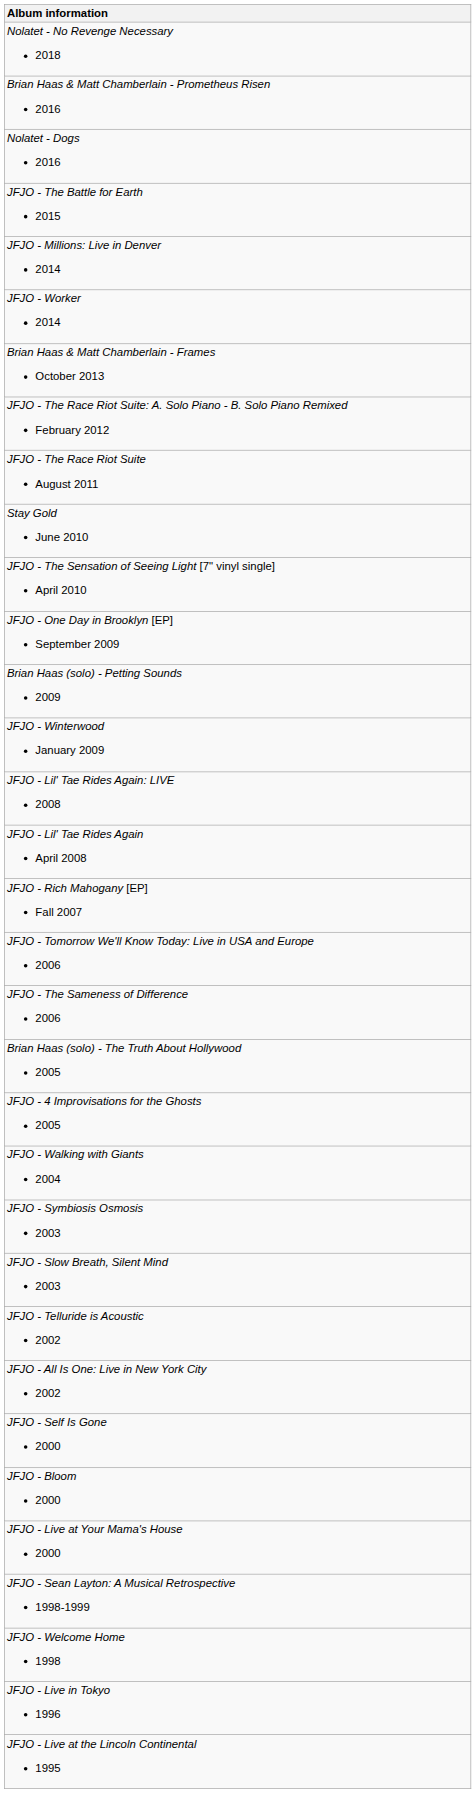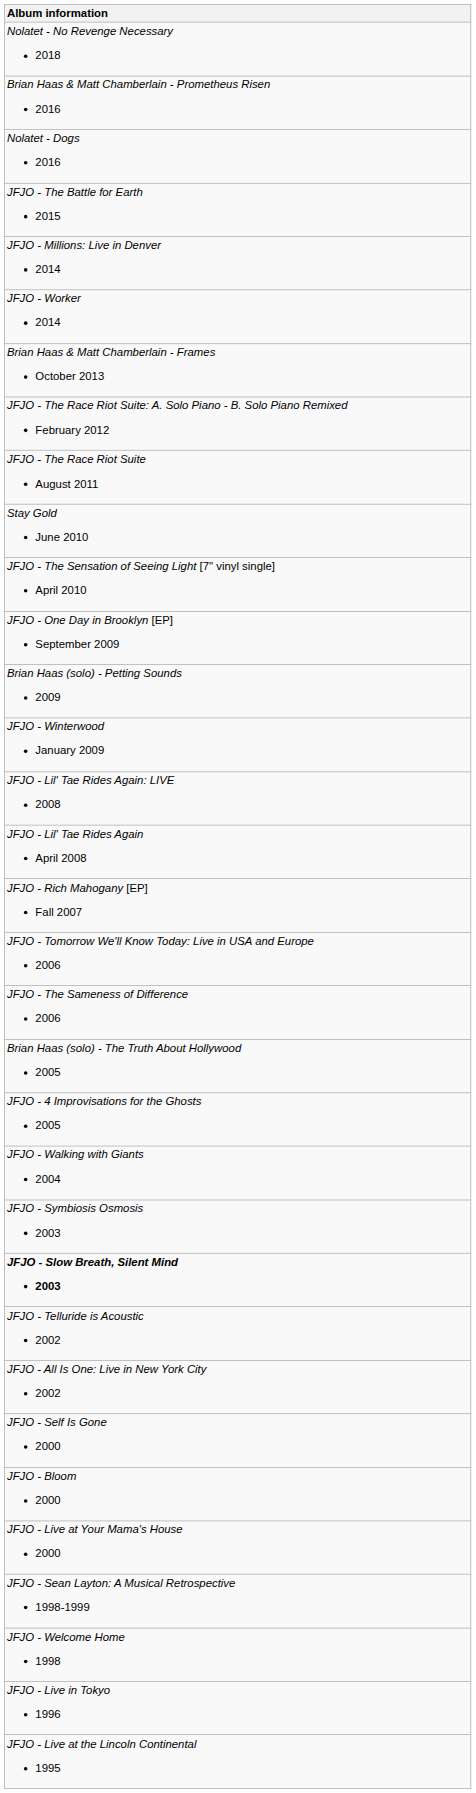(238, 1274) normal -> (238, 1274) bold
